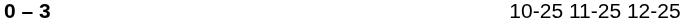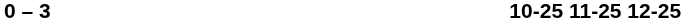(595, 11) normal -> (595, 11) bold
